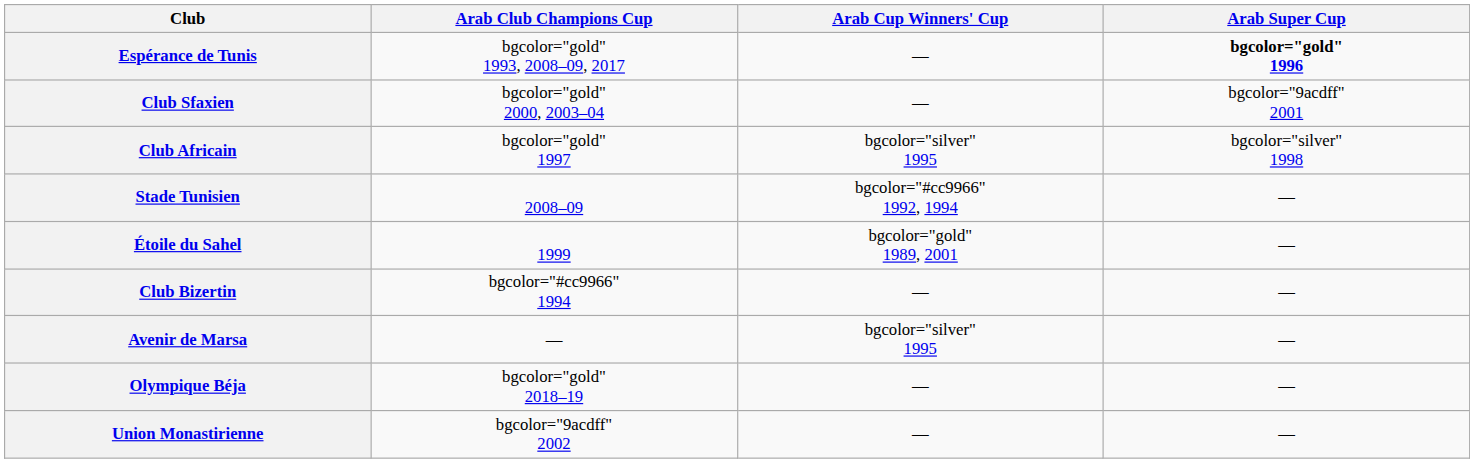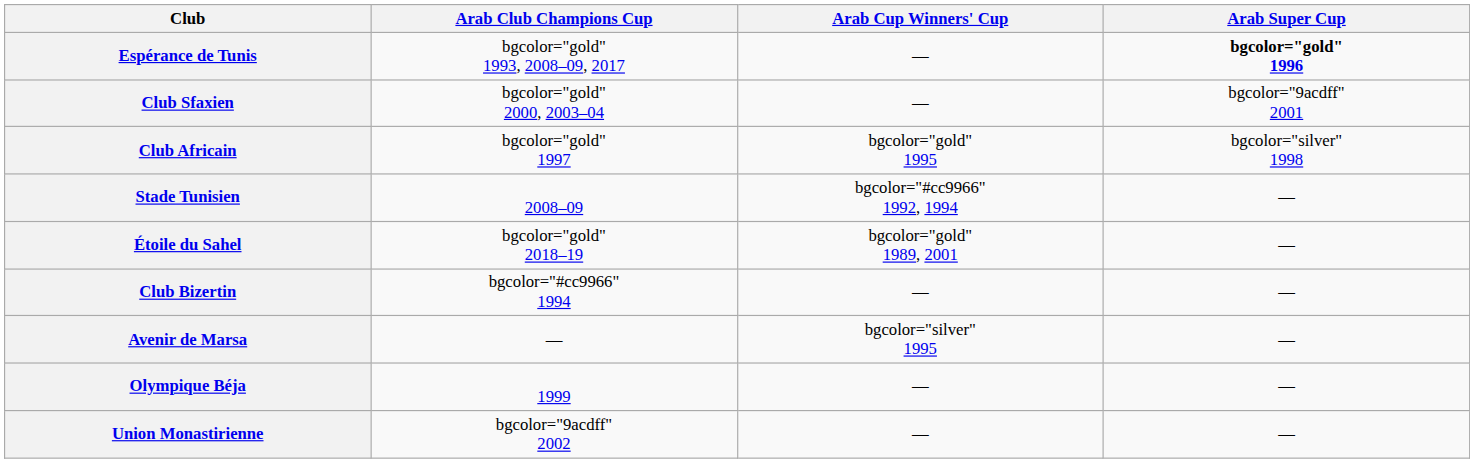(920, 150) bgcolor="silver" 1995 -> (920, 150) bgcolor="gold" 1995
(554, 255) 1999 -> (554, 245) bgcolor="gold" 2018–19
(554, 386) bgcolor="gold" 2018–19 -> (554, 396) 1999
